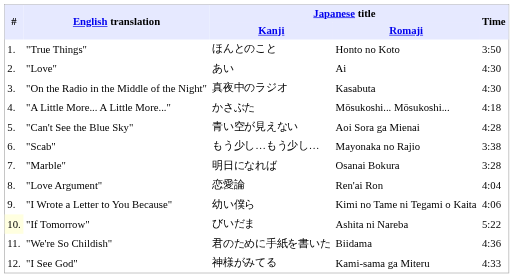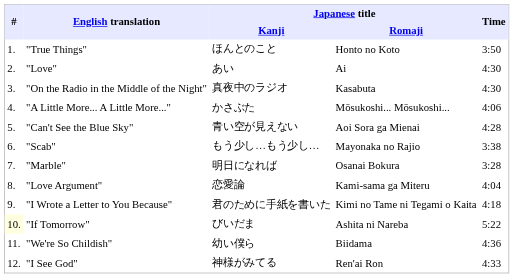(492, 107) 4:18 -> (492, 107) 4:06
(359, 185) Ren'ai Ron -> (383, 185) Kami-sama ga Miteru
(234, 204) 幼い僕ら -> (271, 204) 君のために手紙を書いた
(492, 204) 4:06 -> (492, 204) 4:18
(271, 243) 君のために手紙を書いた -> (234, 243) 幼い僕ら
(383, 263) Kami-sama ga Miteru -> (359, 263) Ren'ai Ron
